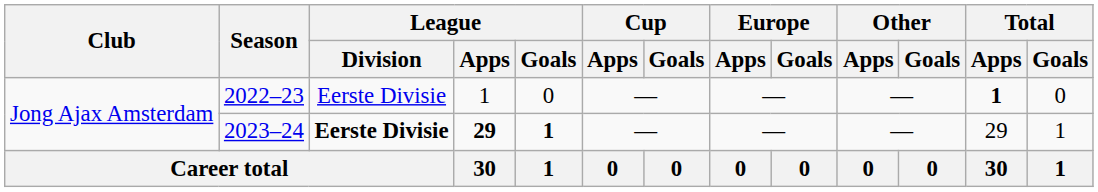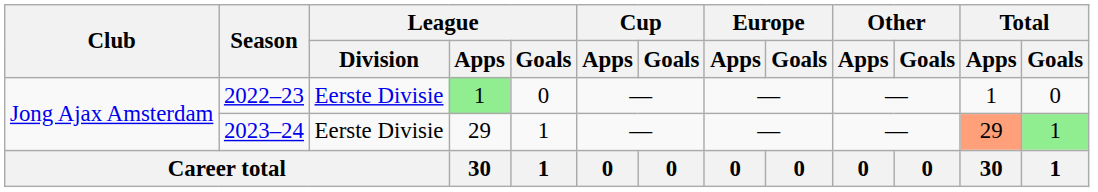(485, 95) no background -> (479, 95) lightgreen background
(996, 95) bold -> (991, 95) normal
(382, 131) bold -> (379, 131) normal
(485, 131) bold -> (479, 131) normal
(549, 131) bold -> (543, 131) normal
(996, 131) no background -> (991, 131) lightsalmon background
(1060, 131) no background -> (1055, 131) lightgreen background
